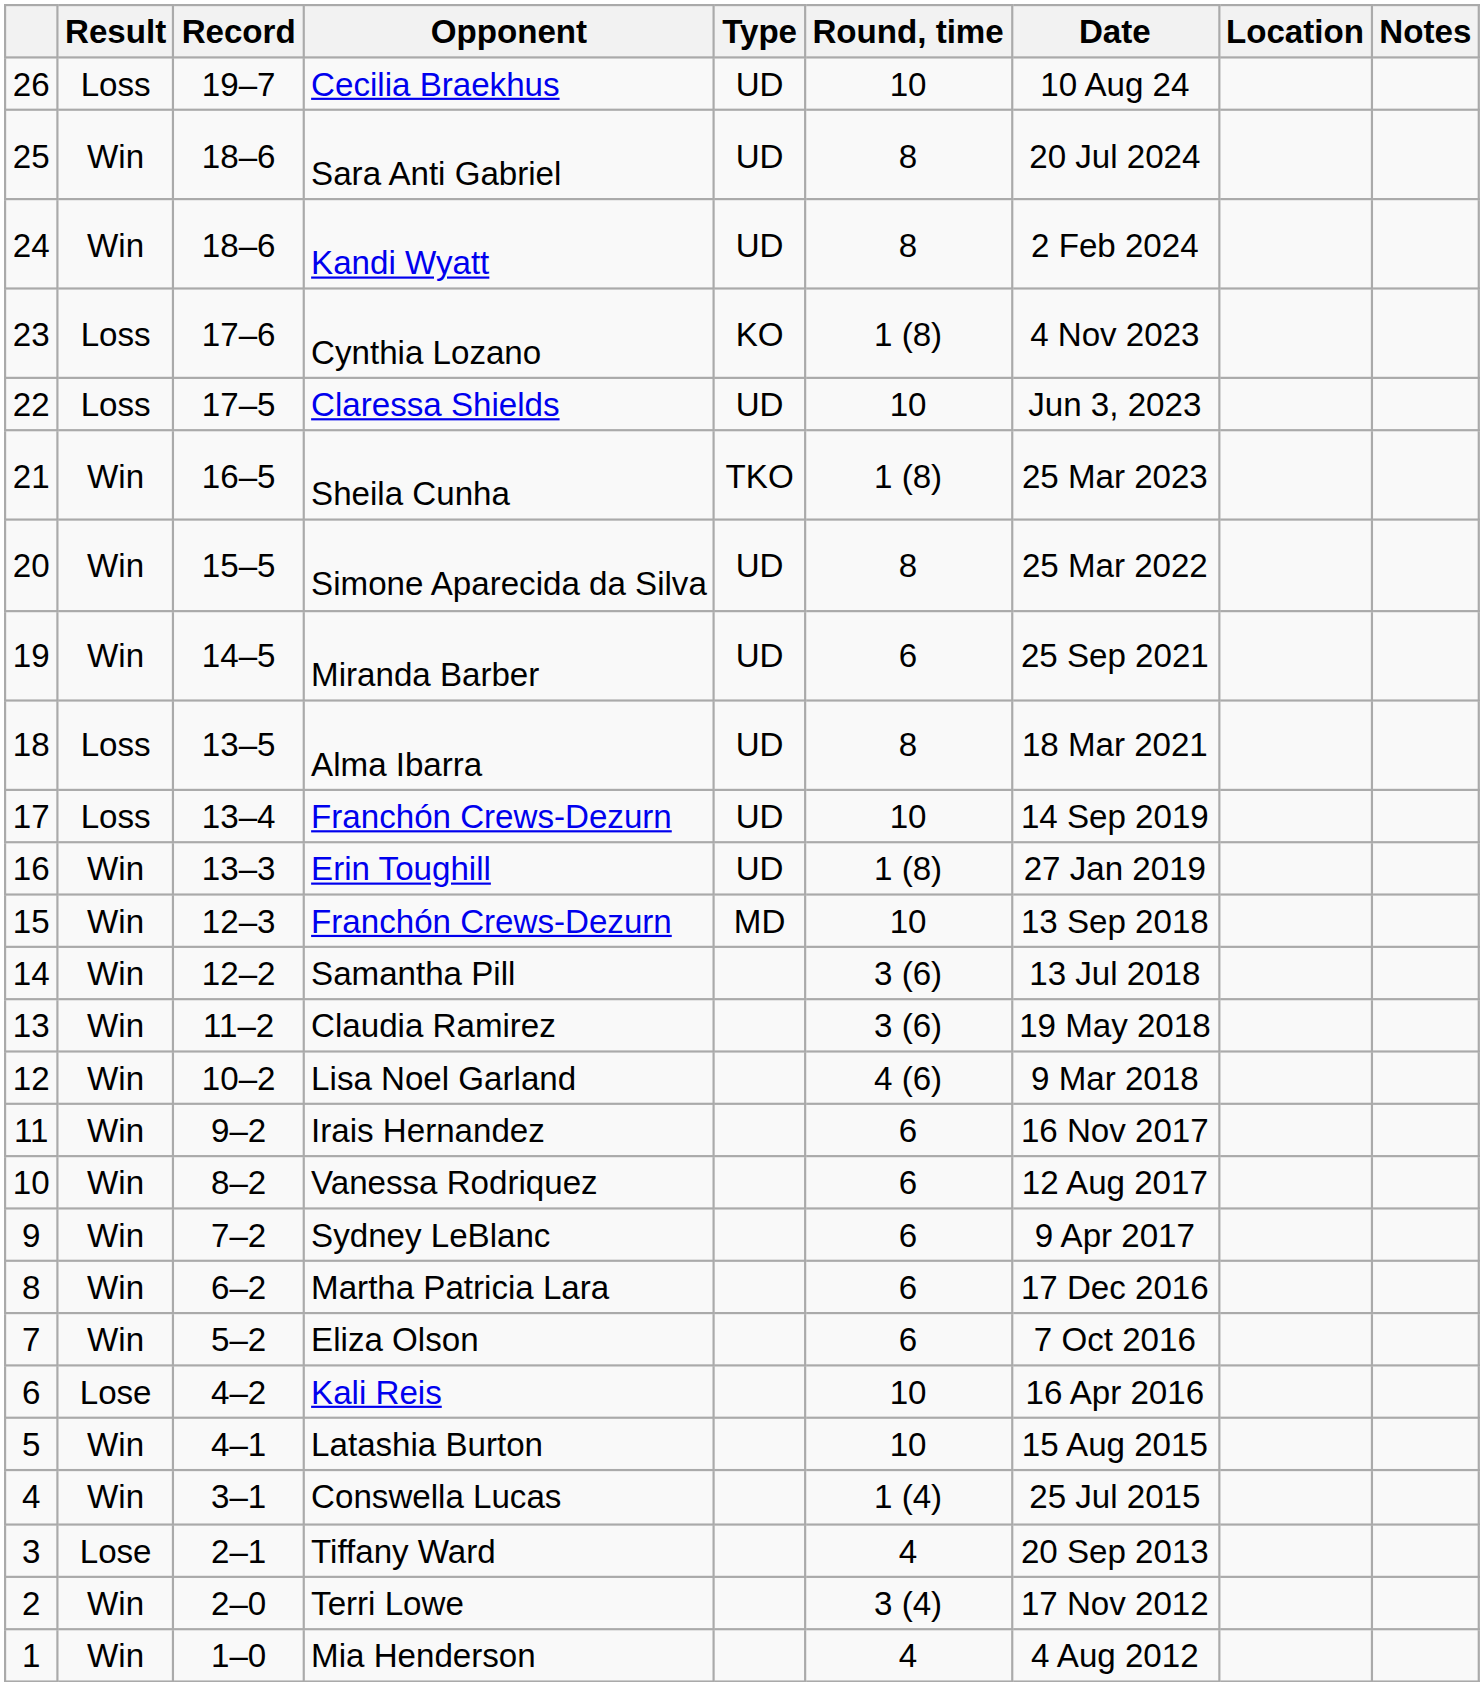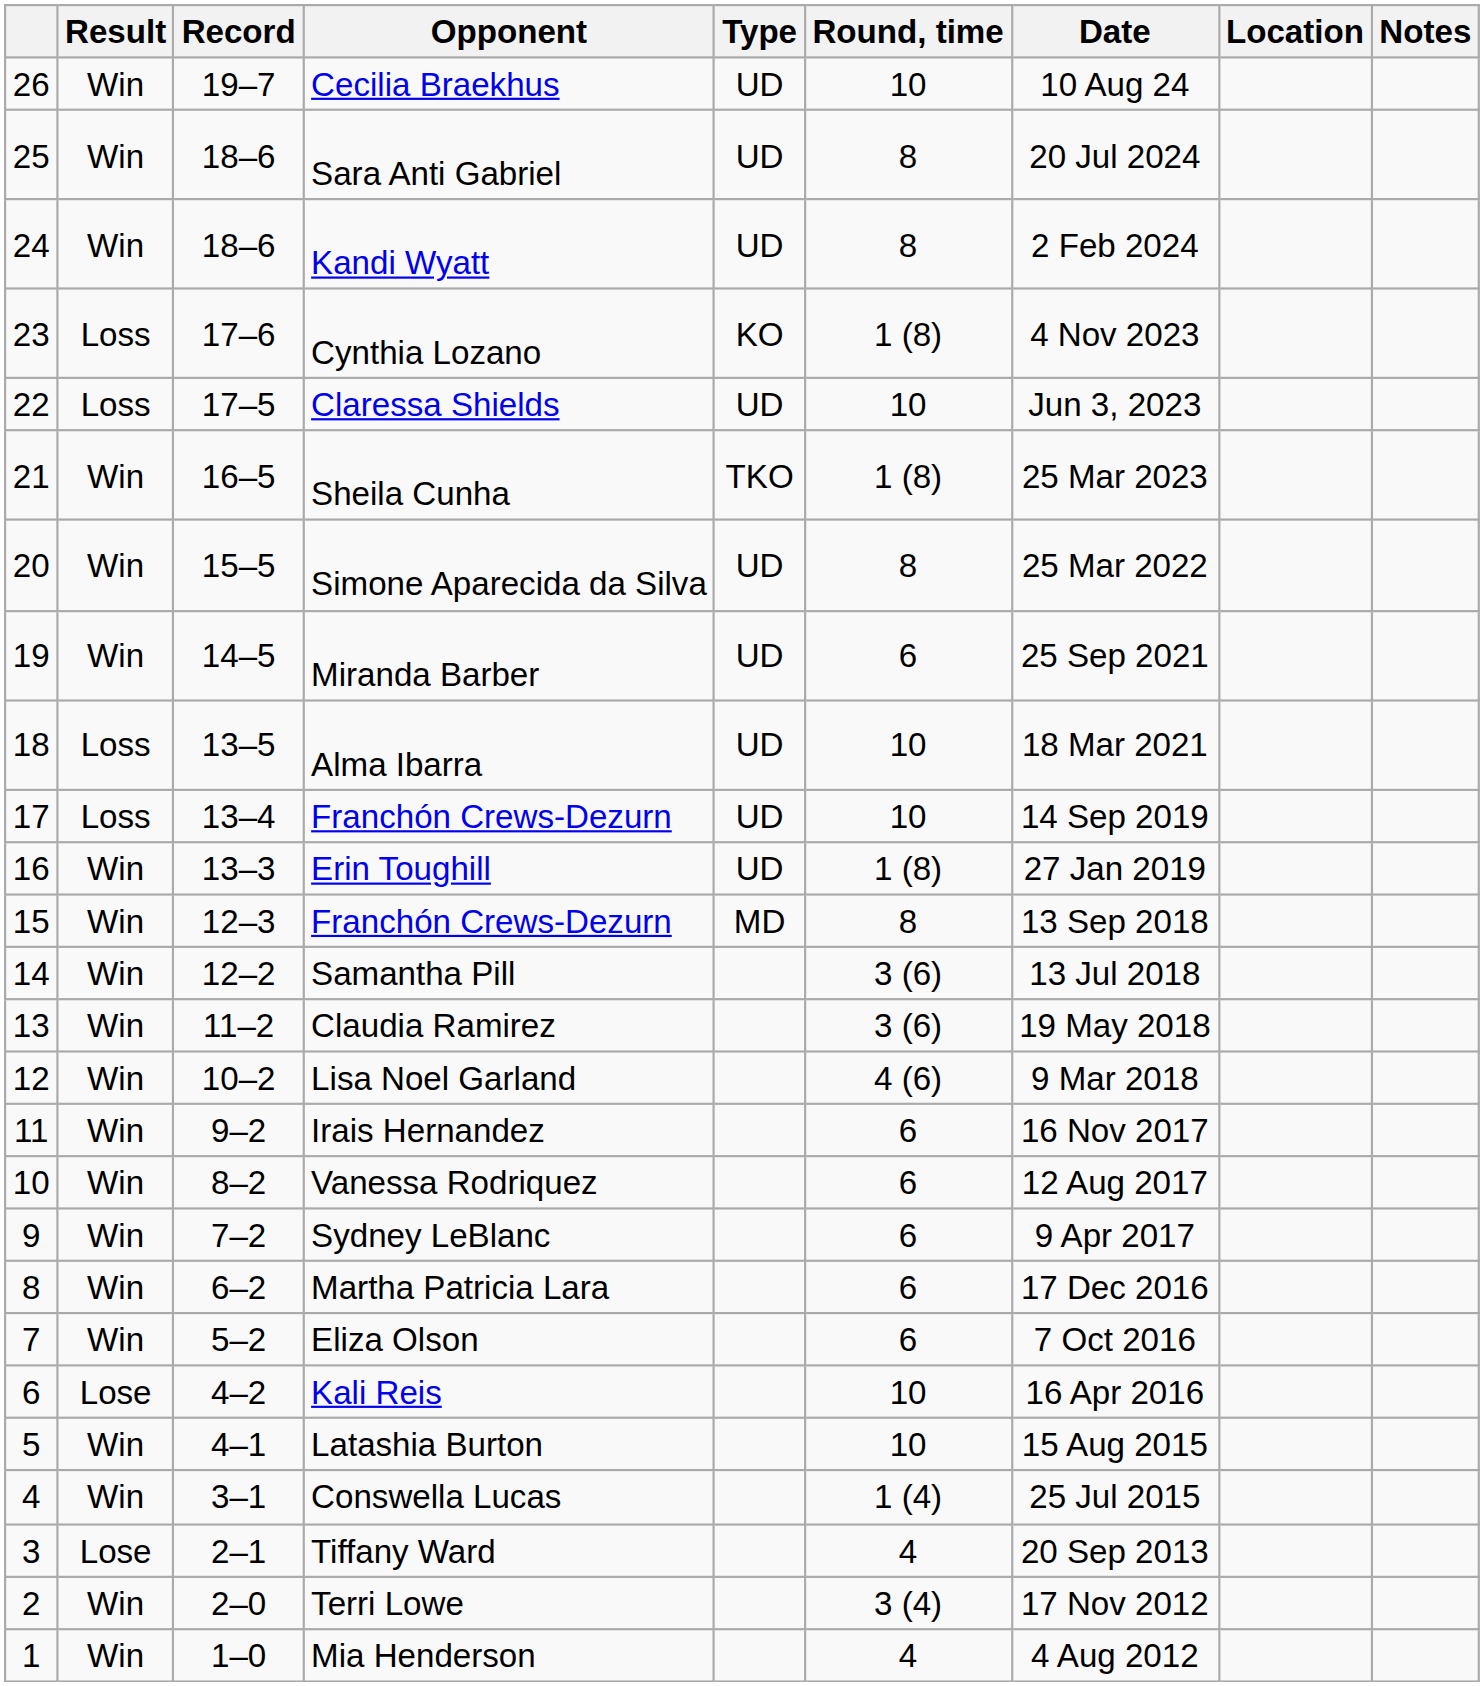(116, 84) Loss -> (116, 84) Win
(908, 745) 8 -> (908, 745) 10
(908, 920) 10 -> (908, 920) 8
